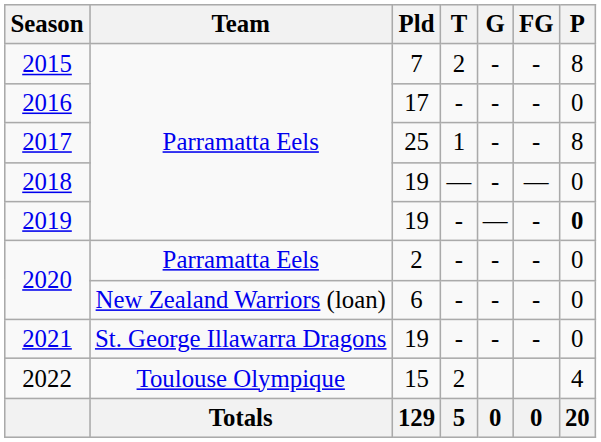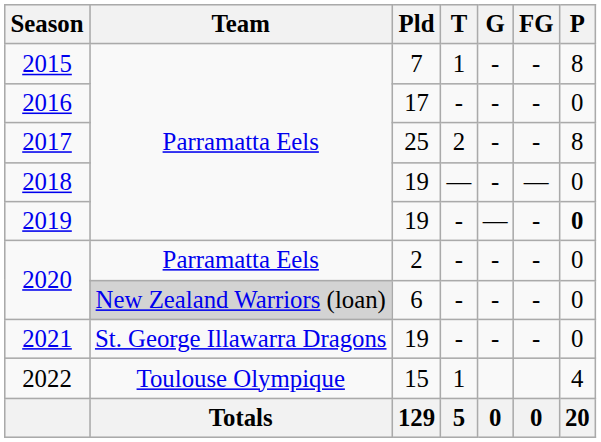(459, 63) 2 -> (459, 63) 1
(459, 142) 1 -> (459, 142) 2
(241, 299) no background -> (241, 299) lightgrey background
(459, 378) 2 -> (459, 378) 1
